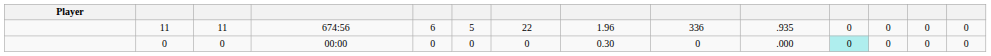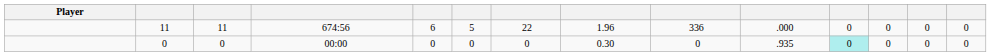(785, 28) .935 -> (785, 28) .000
(785, 43) .000 -> (785, 43) .935
